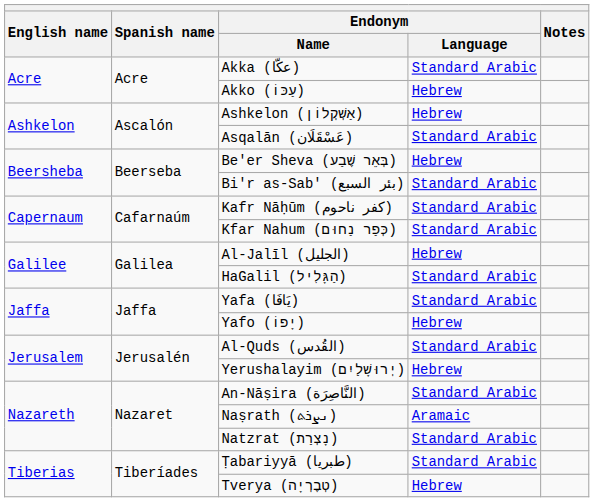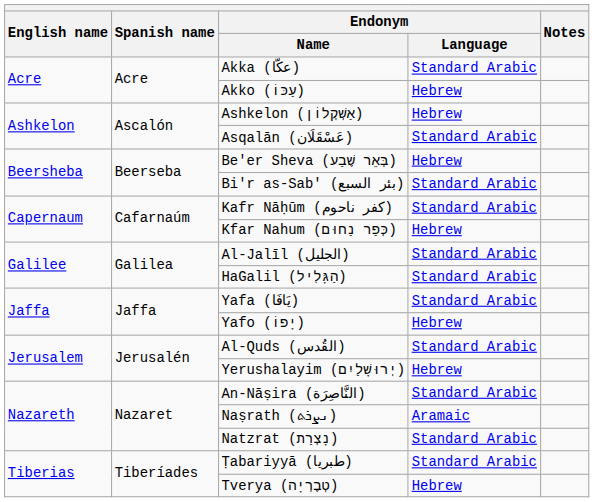(474, 231) Standard Arabic -> (437, 231) Hebrew
(437, 254) Hebrew -> (474, 254) Standard Arabic
